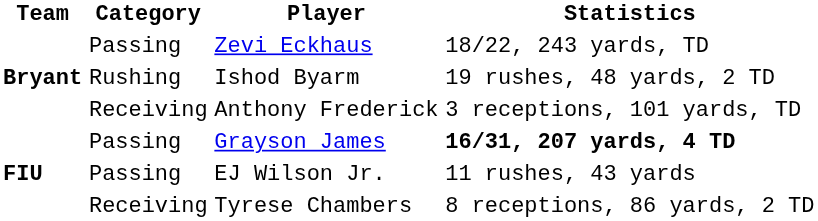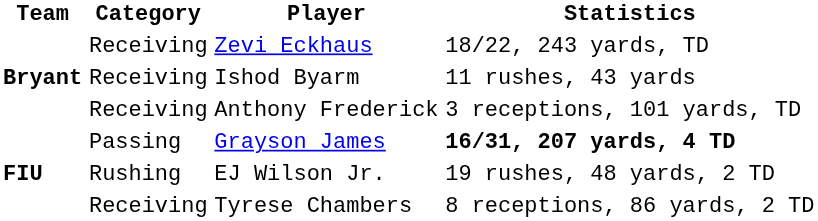(135, 46) Passing -> (148, 46) Receiving
(135, 78) Rushing -> (148, 78) Receiving
(610, 78) 19 rushes, 48 yards, 2 TD -> (571, 78) 11 rushes, 43 yards
(135, 174) Passing -> (135, 174) Rushing
(571, 174) 11 rushes, 43 yards -> (610, 174) 19 rushes, 48 yards, 2 TD
